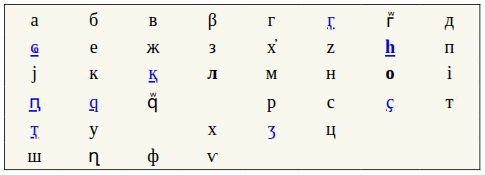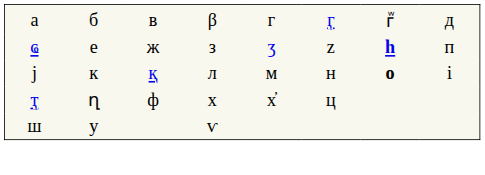(272, 47) х̓ -> (272, 47) ӡ
(212, 73) bold -> (212, 73) normal
- row: (34, 102)
(94, 129) у -> (94, 100) ղ
(153, 129) ղᷱ -> (153, 100) ф
(272, 129) ӡ -> (272, 100) х̓
(94, 156) ղ -> (94, 126) у
(153, 155) ф -> (153, 126) ղᷱ
